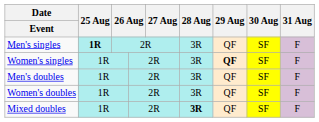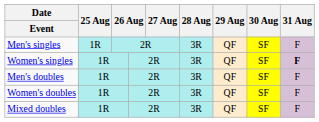(95, 44) bold -> (95, 44) normal
(230, 61) bold -> (230, 61) normal
(297, 61) normal -> (297, 61) bold
(196, 109) bold -> (196, 109) normal
